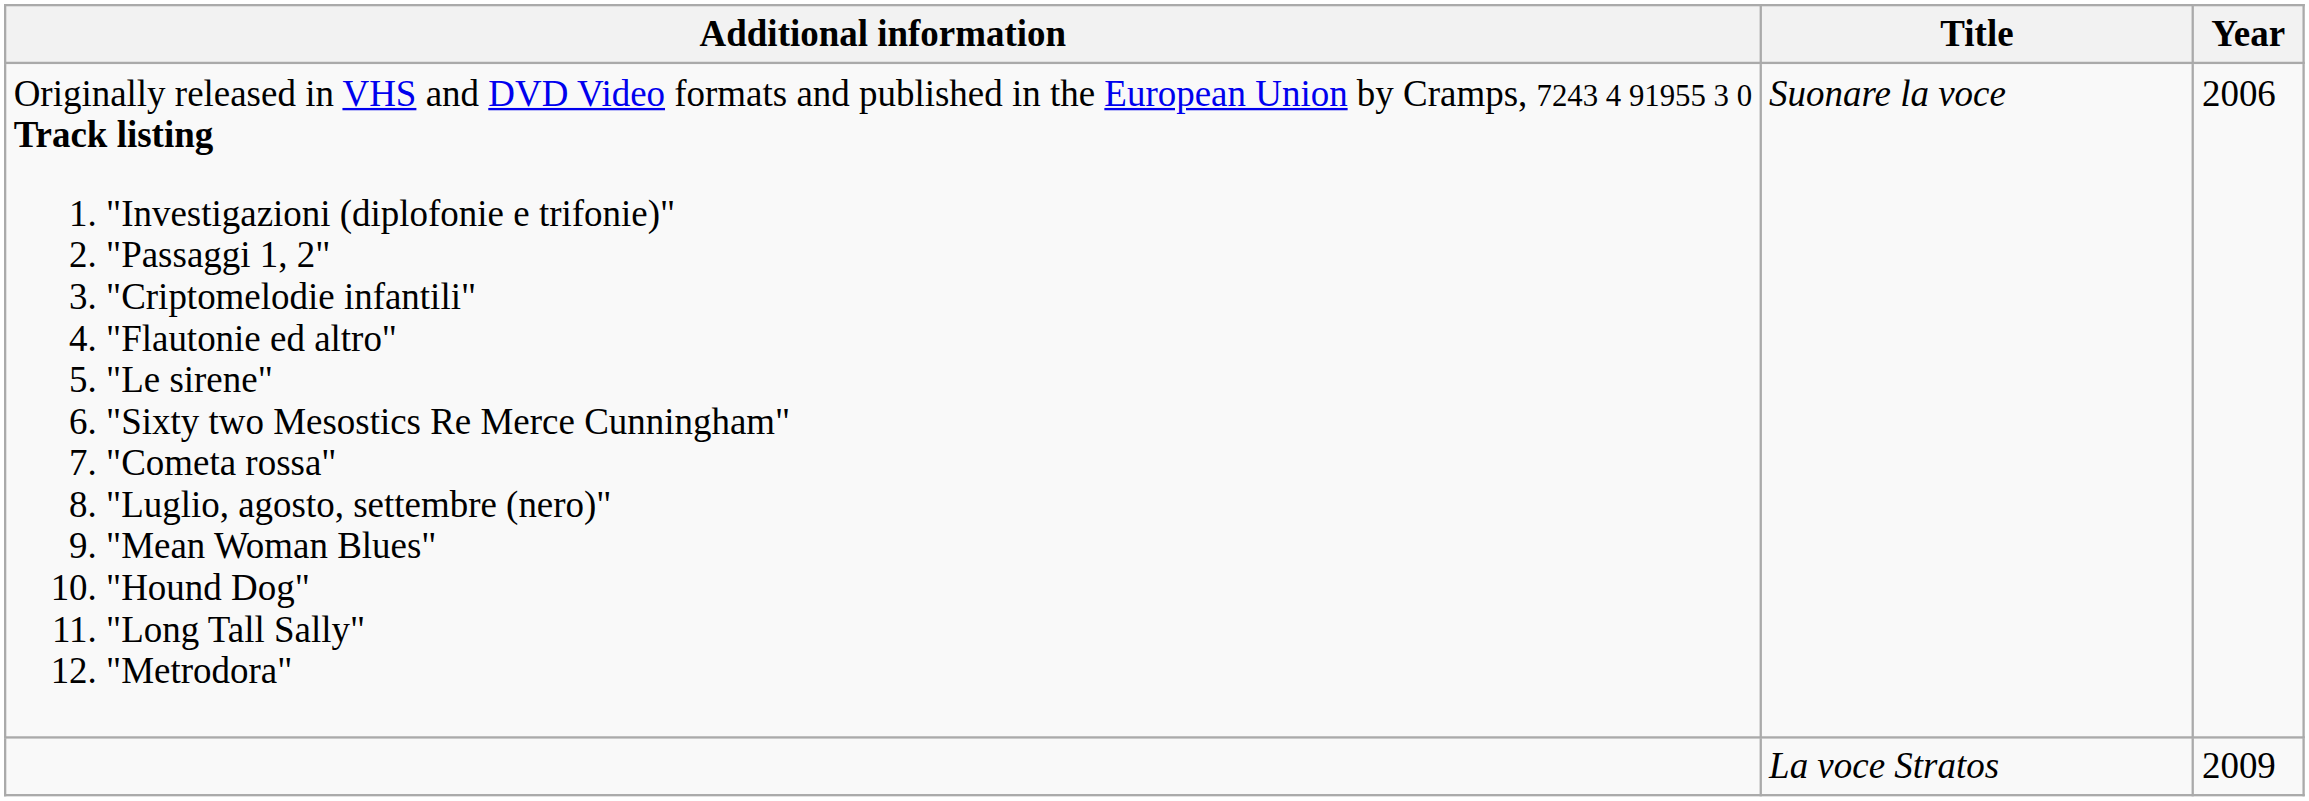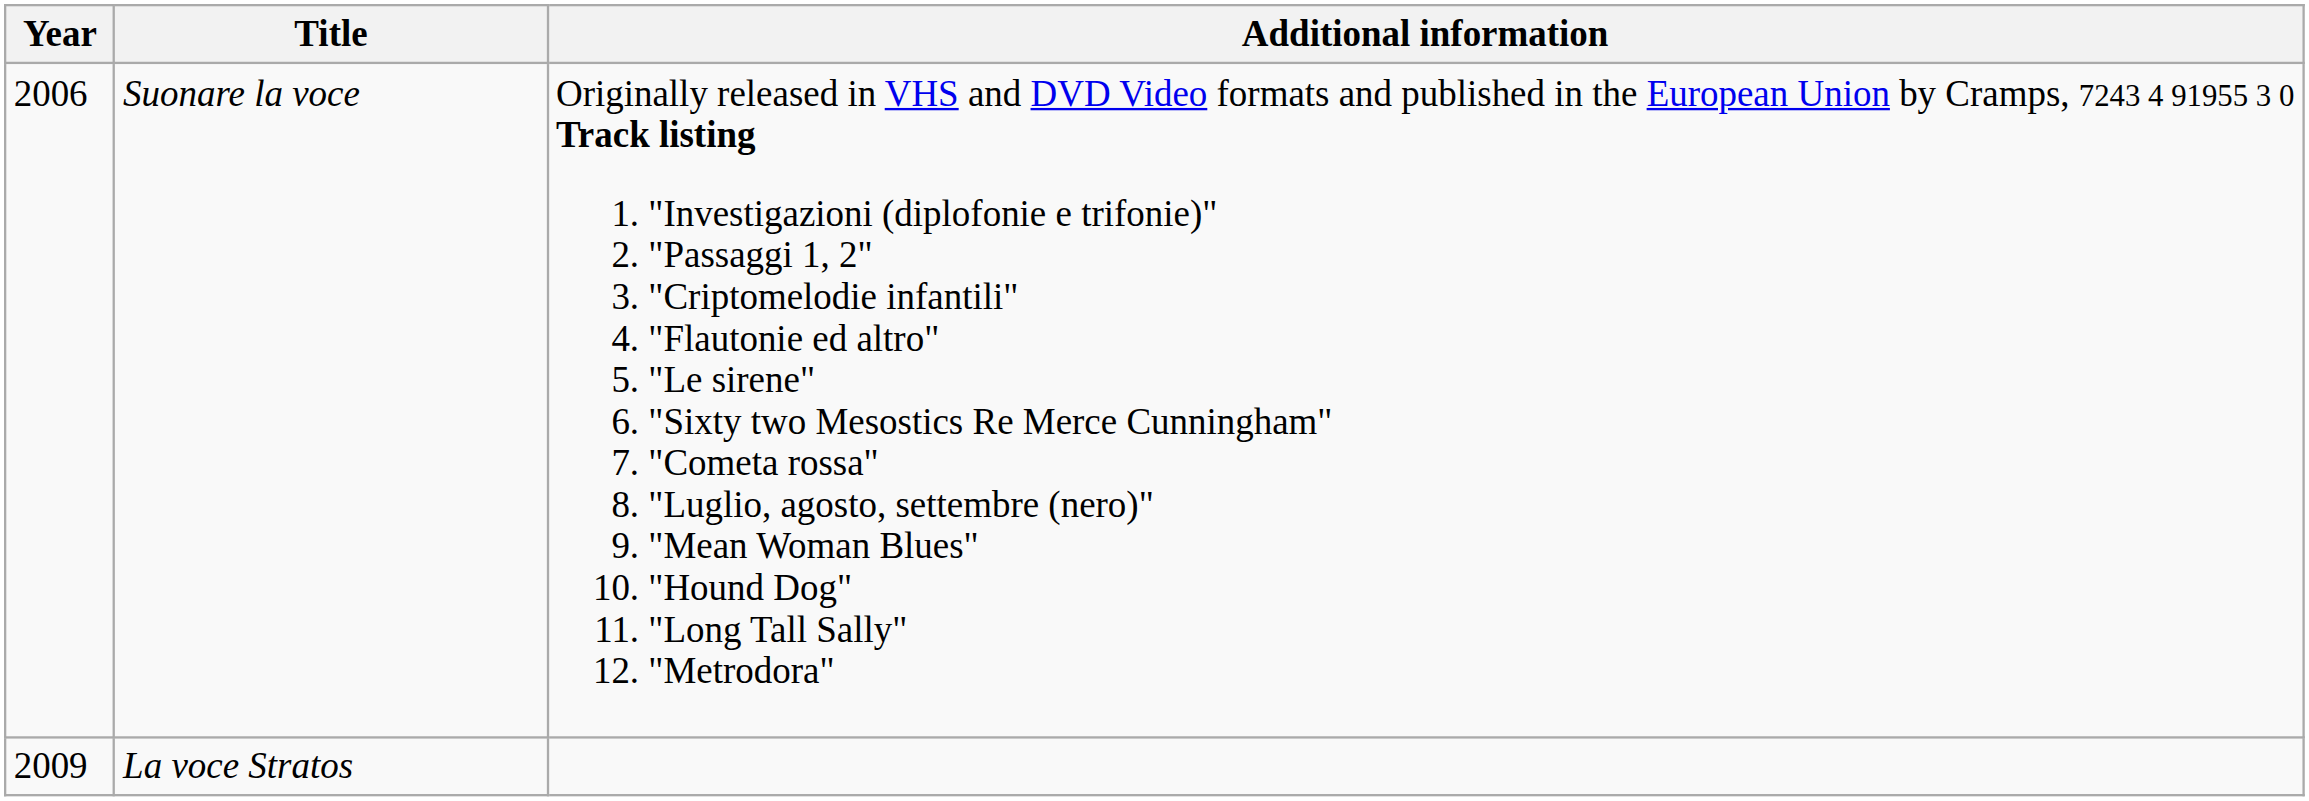columns swapped: (2248, 33) <-> (883, 33)
